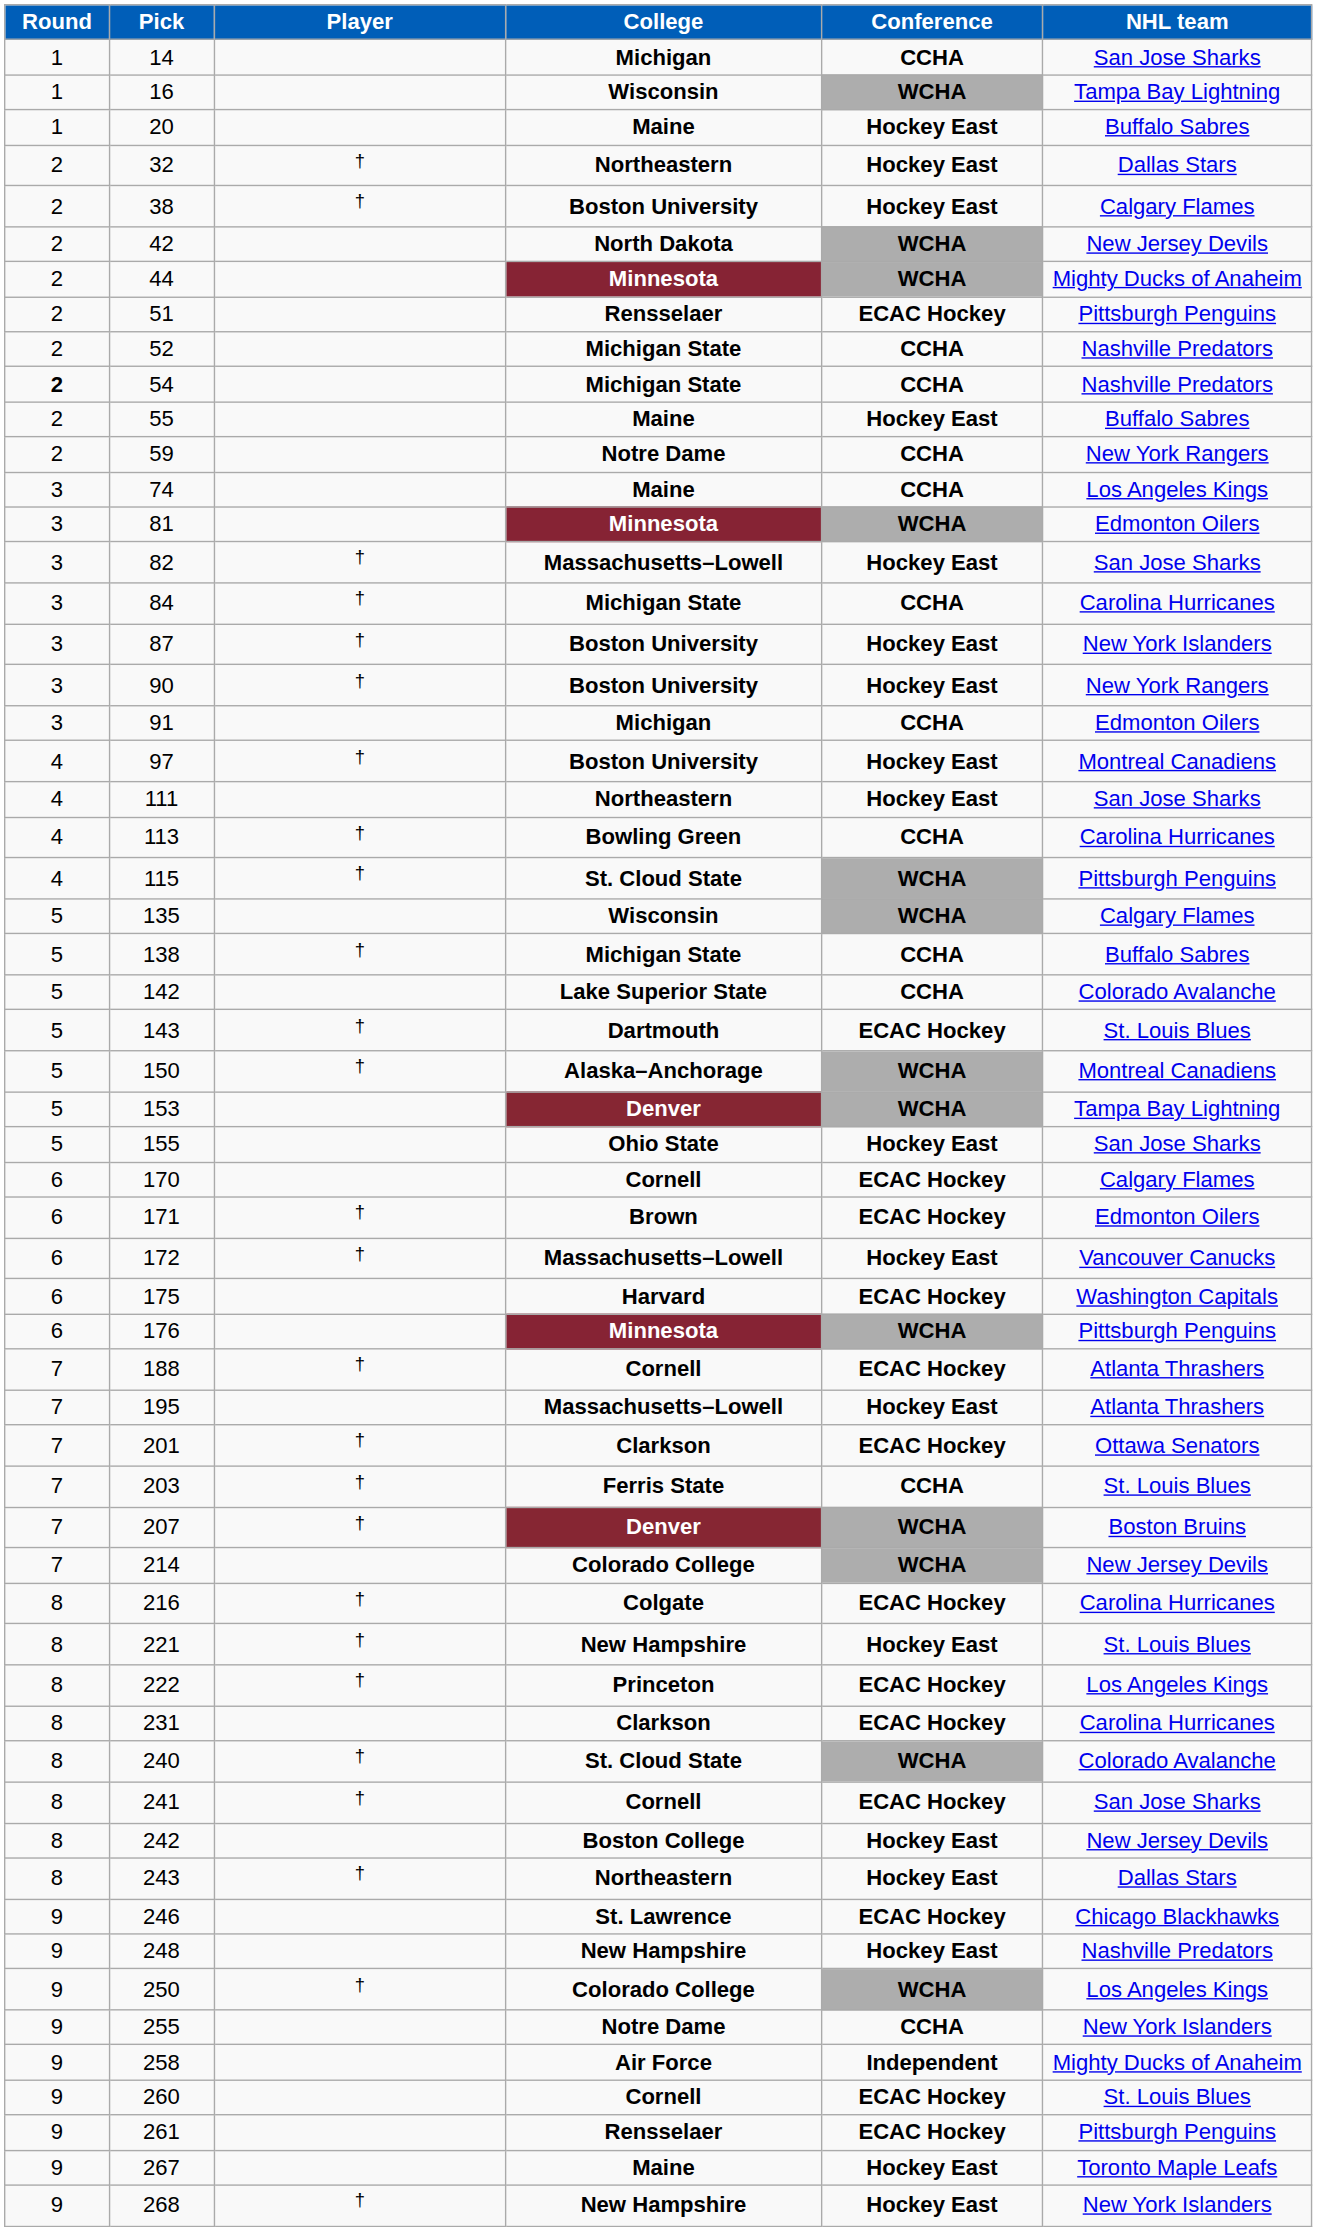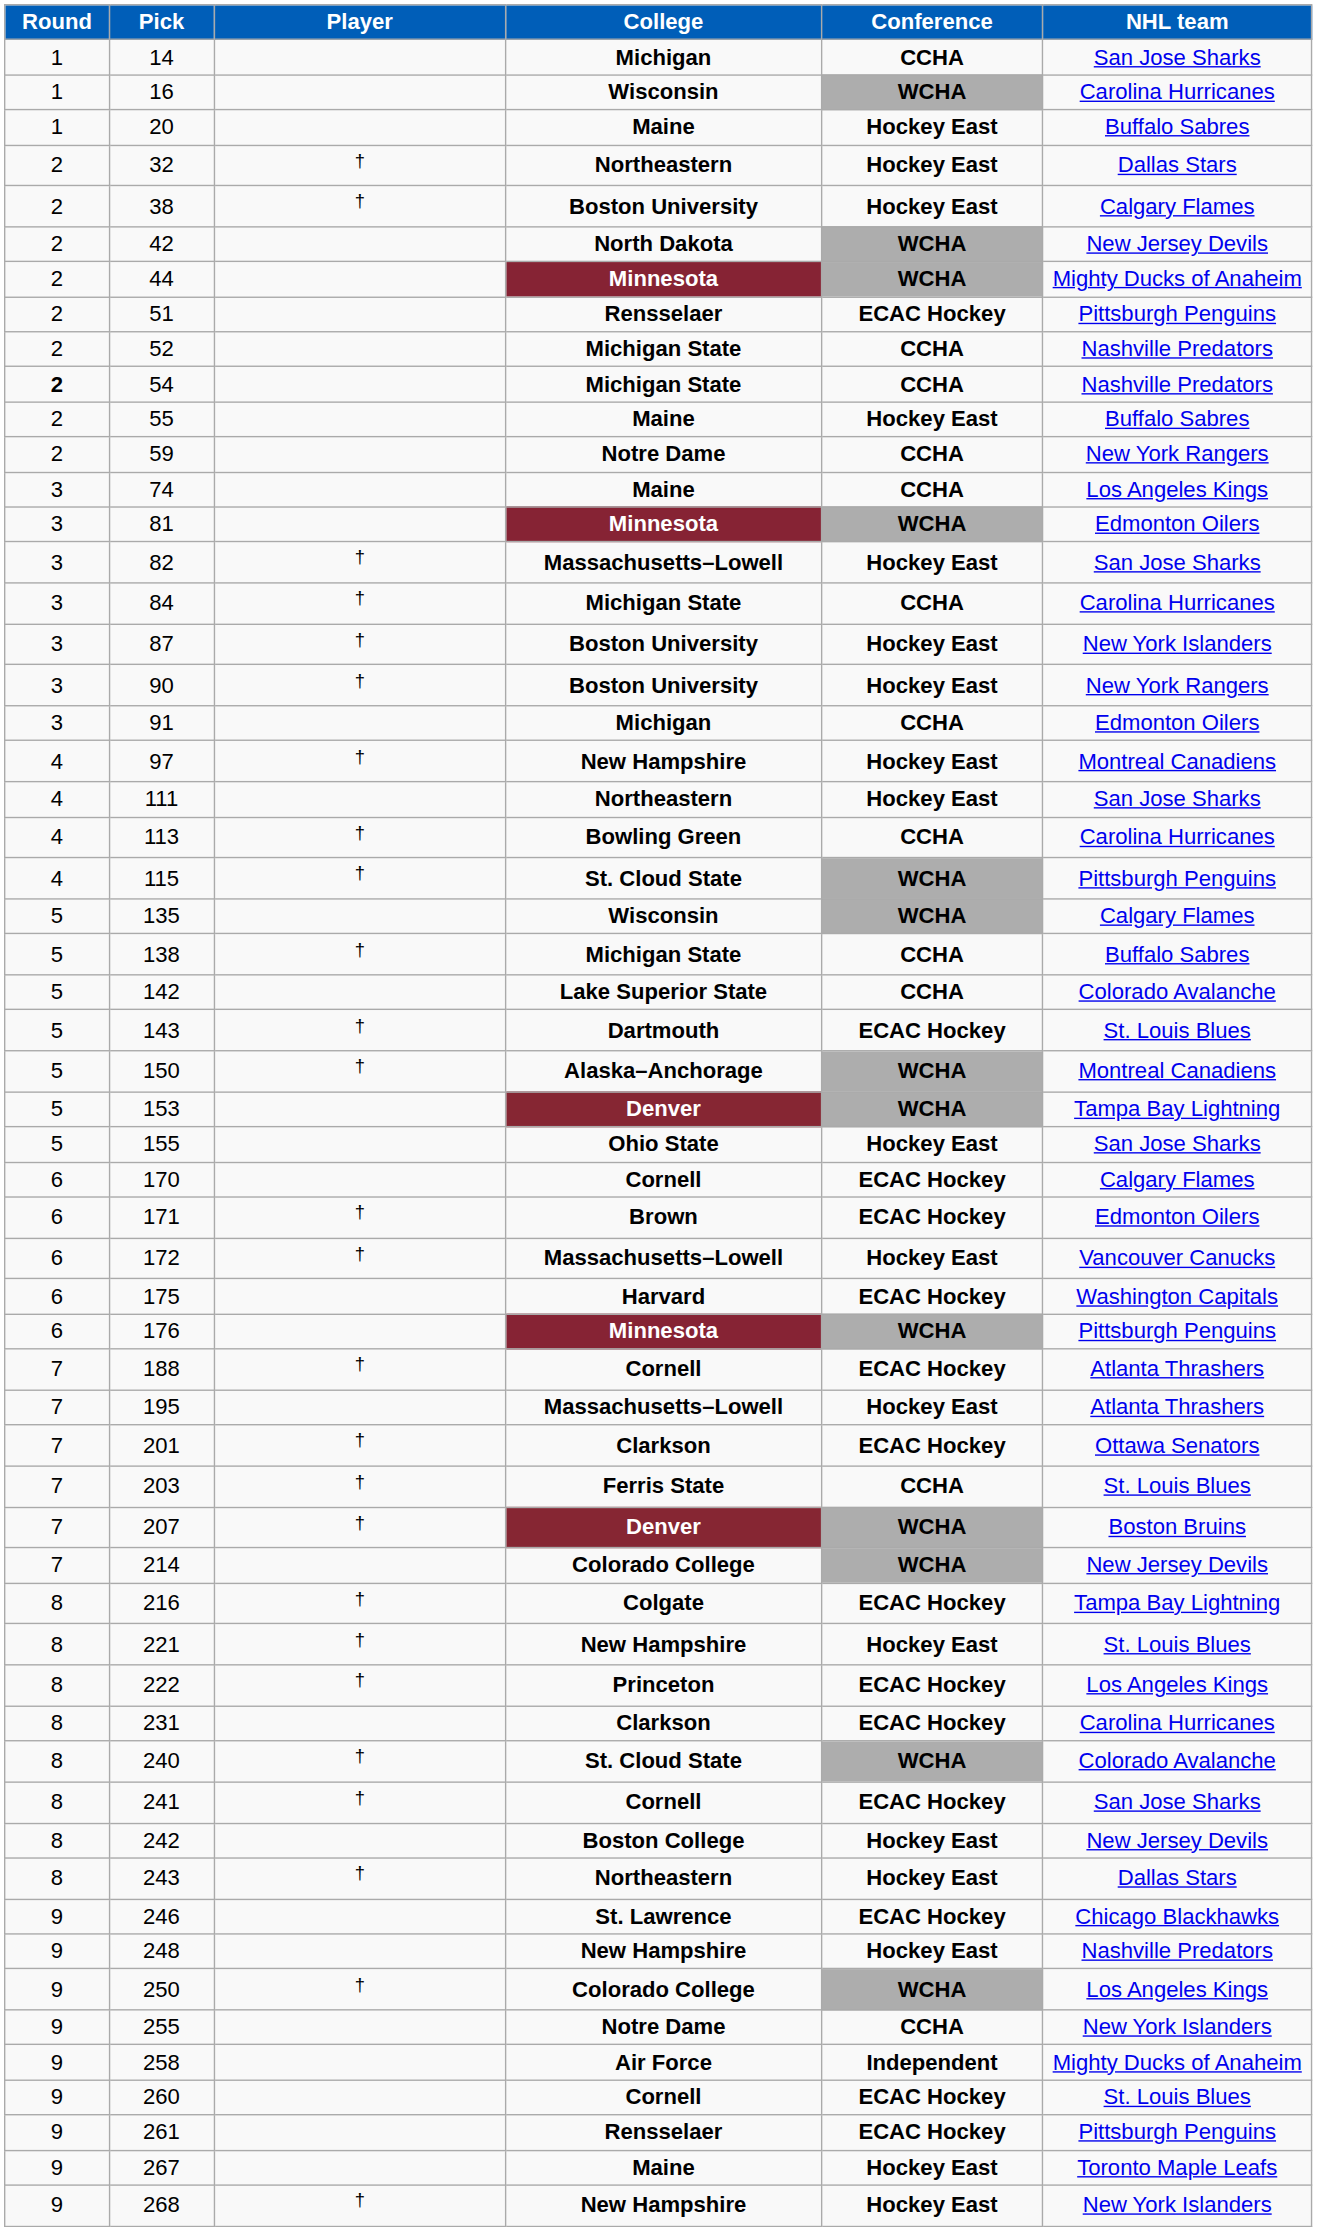(1177, 92) Tampa Bay Lightning -> (1177, 92) Carolina Hurricanes
(663, 761) Boston University -> (663, 761) New Hampshire
(1177, 1603) Carolina Hurricanes -> (1177, 1603) Tampa Bay Lightning
